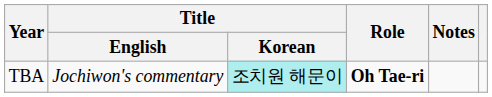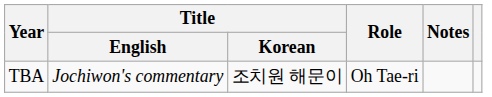(287, 76) paleturquoise background -> (287, 76) no background
(387, 76) bold -> (385, 76) normal
